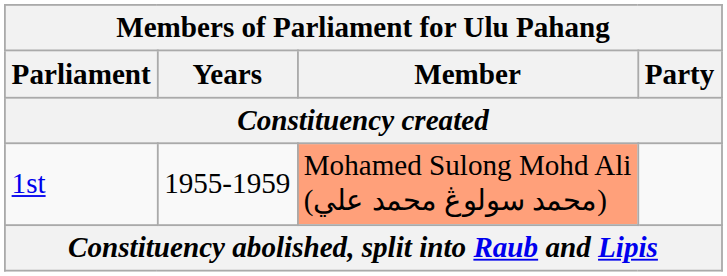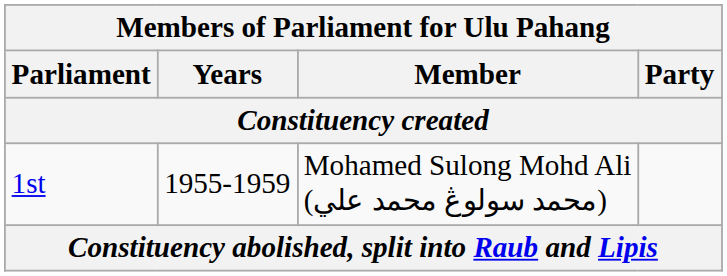(468, 183) lightsalmon background -> (468, 183) no background
